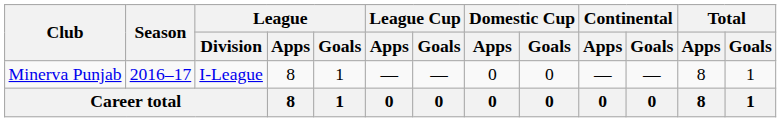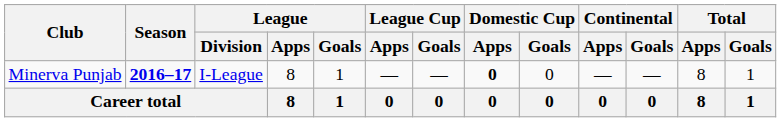(160, 74) normal -> (160, 74) bold
(492, 74) normal -> (492, 74) bold
